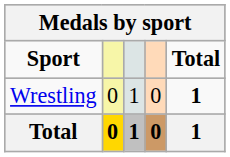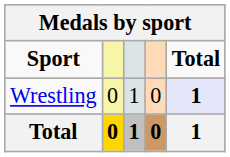(196, 95) no background -> (196, 95) lavender background
